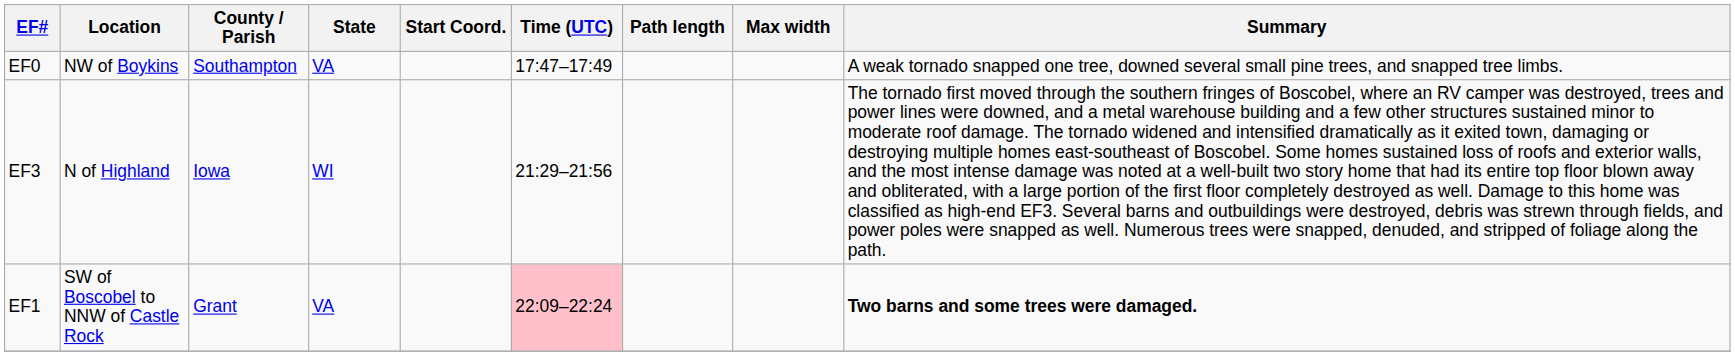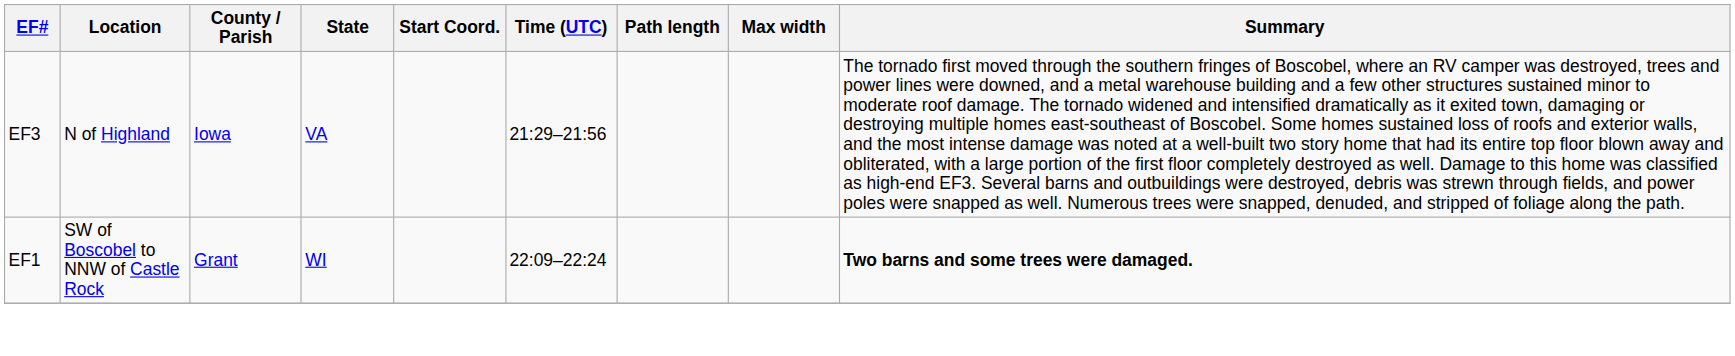- row: (25, 65)
(323, 171) WI -> (316, 134) VA
(323, 307) VA -> (316, 260) WI
(564, 307) pink background -> (558, 260) no background
